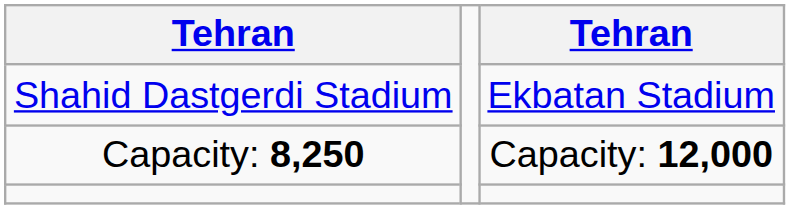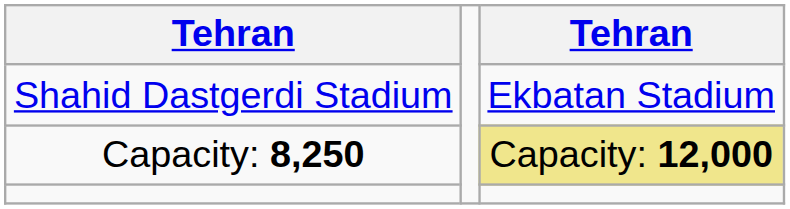(631, 154) no background -> (631, 154) khaki background
